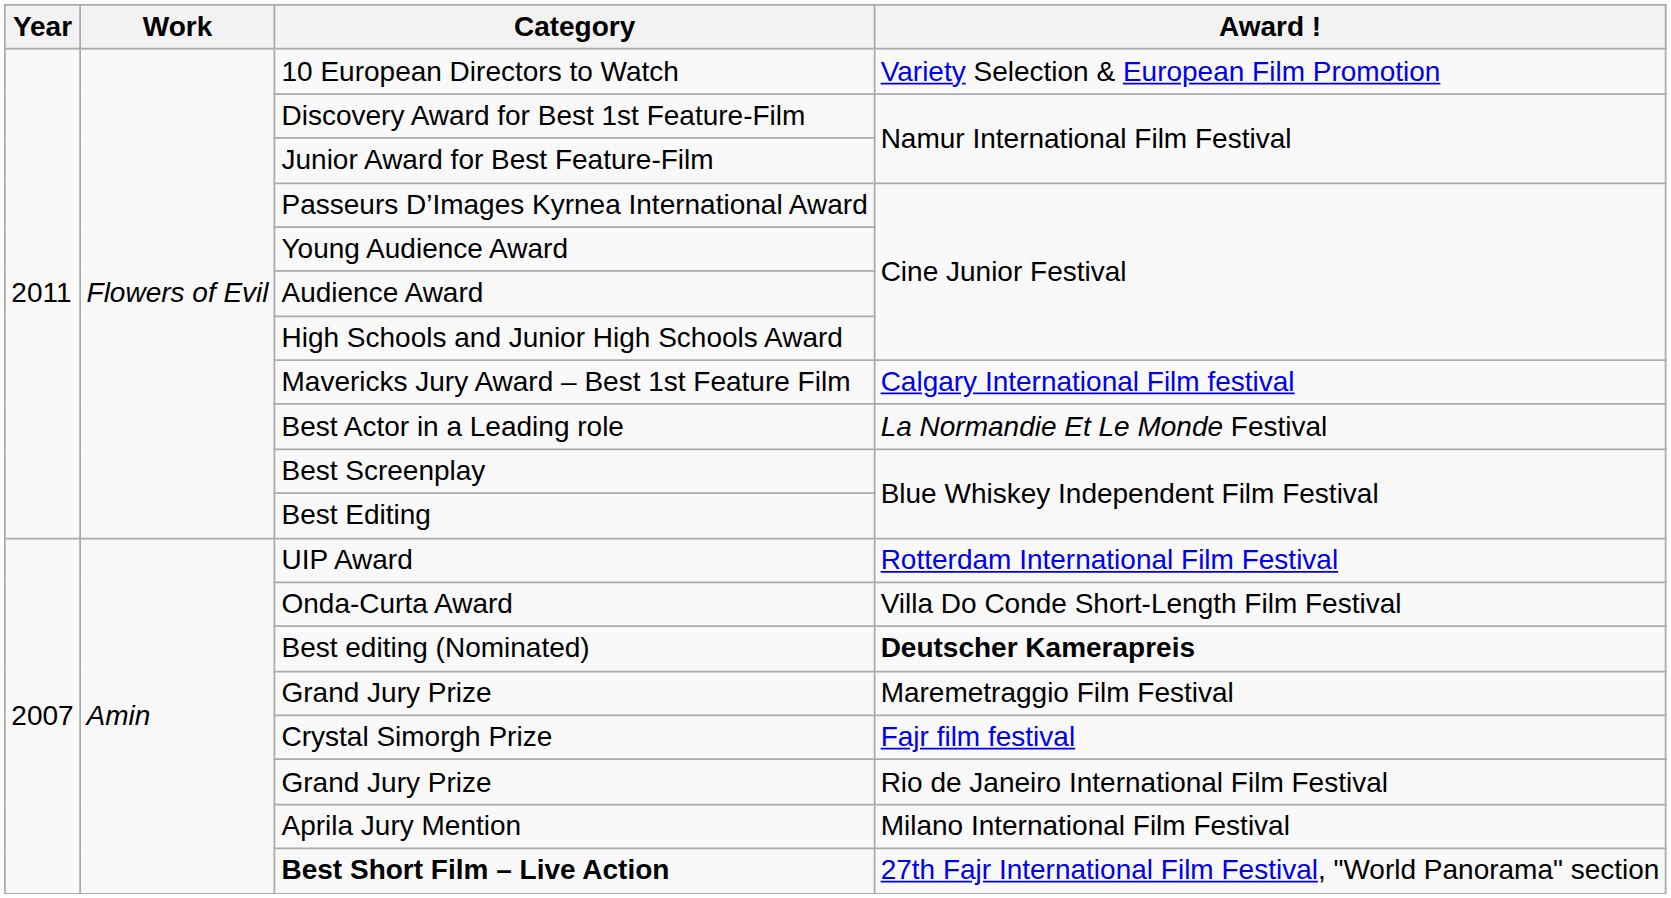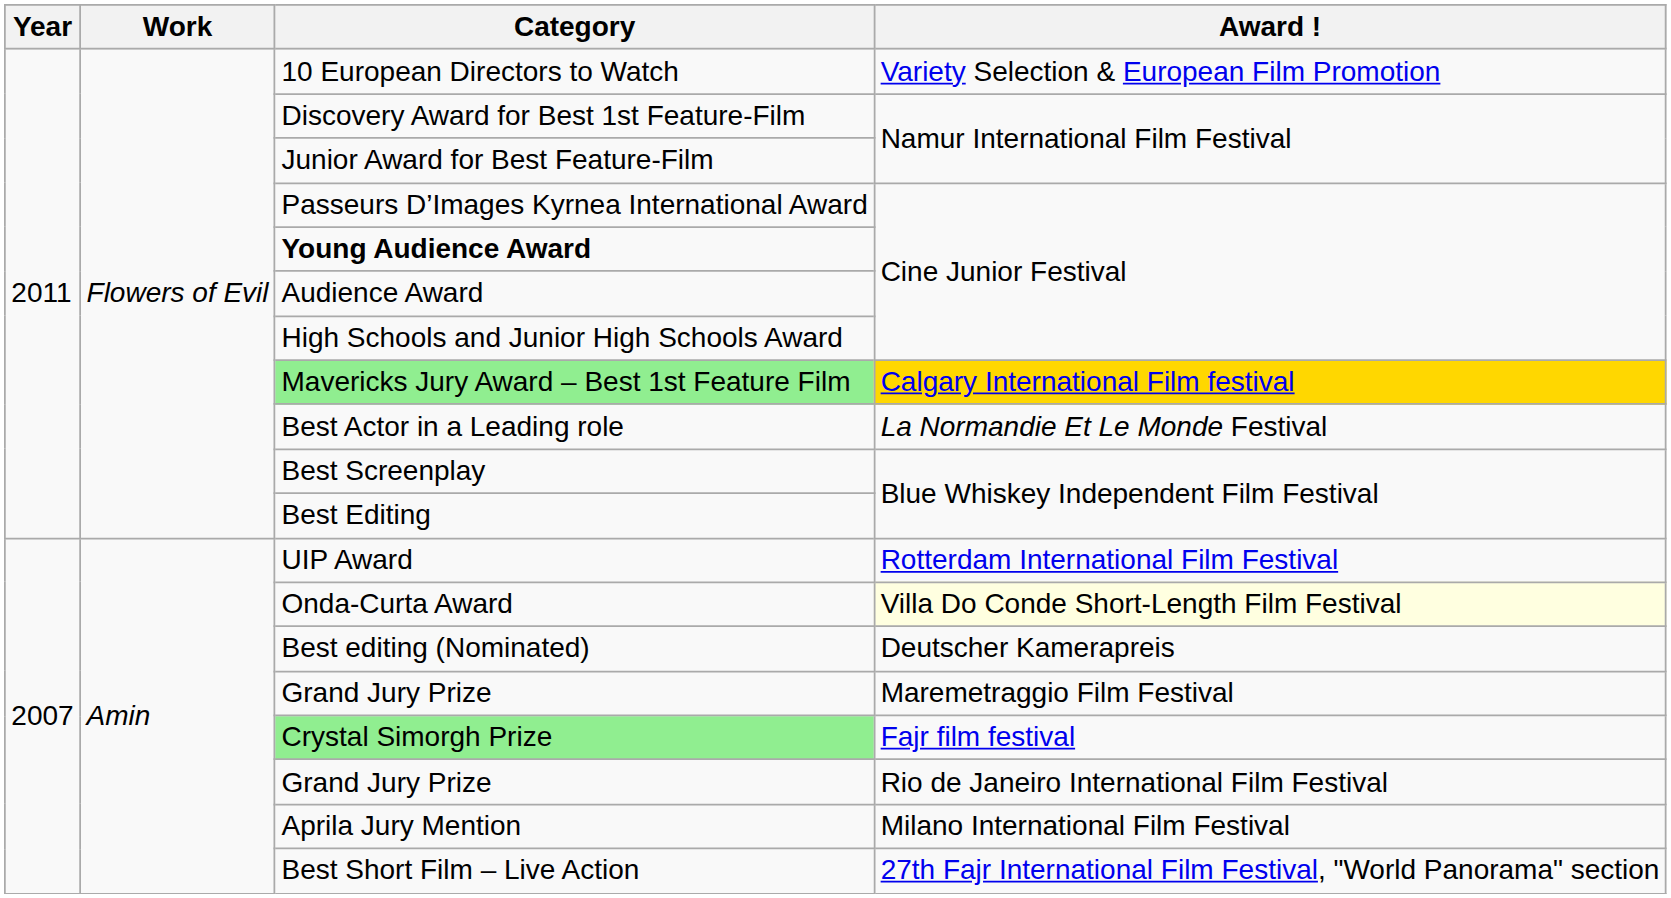(425, 248) normal -> (436, 248) bold
(566, 381) no background -> (566, 381) lightgreen background
(1088, 381) no background -> (1088, 381) gold background
(1141, 603) no background -> (1141, 603) lightyellow background
(1038, 648) bold -> (1028, 648) normal
(417, 737) no background -> (417, 737) lightgreen background
(475, 870) bold -> (460, 870) normal
